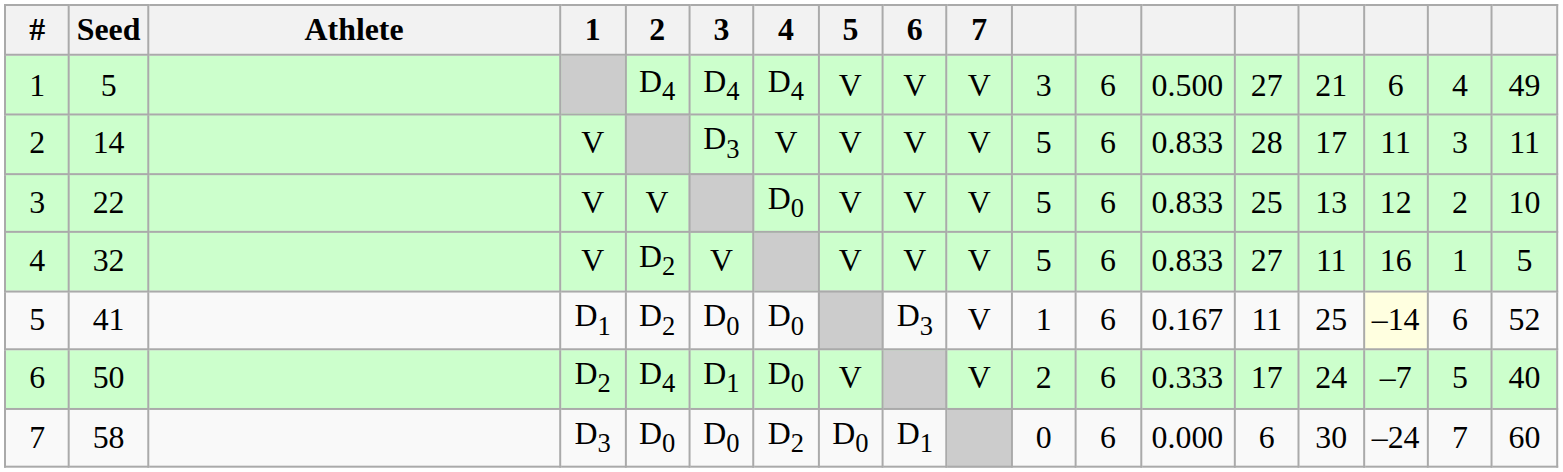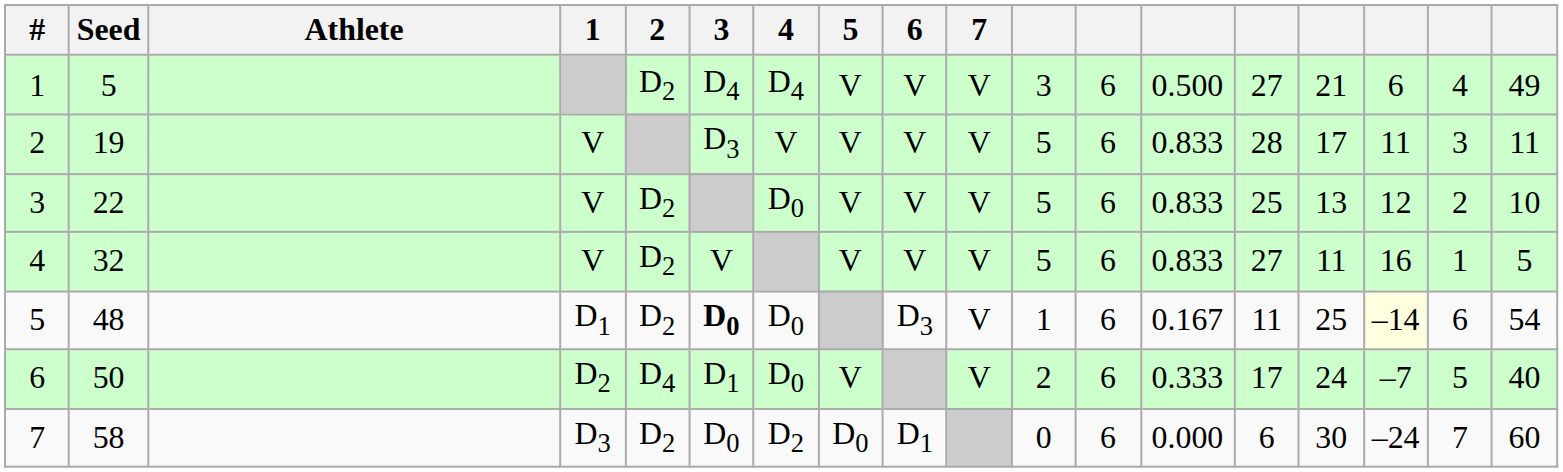(657, 84) D4 -> (657, 84) D2
(109, 143) 14 -> (109, 143) 19
(657, 202) V -> (657, 202) D2
(109, 319) 41 -> (109, 319) 48
(722, 319) normal -> (722, 319) bold
(1524, 319) 52 -> (1524, 319) 54
(657, 437) D0 -> (657, 437) D2
